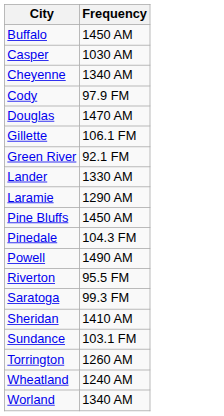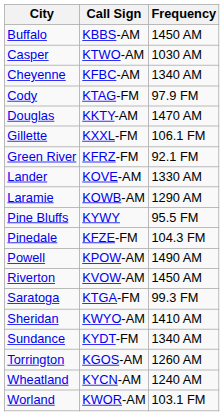+ column: (114, 14)
(108, 217) 1450 AM -> (175, 217) 95.5 FM
(106, 278) 95.5 FM -> (177, 278) 1450 AM
(109, 339) 103.1 FM -> (177, 339) 1340 AM
(108, 400) 1340 AM -> (178, 400) 103.1 FM
